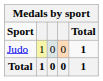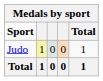(83, 49) bold -> (83, 49) normal
